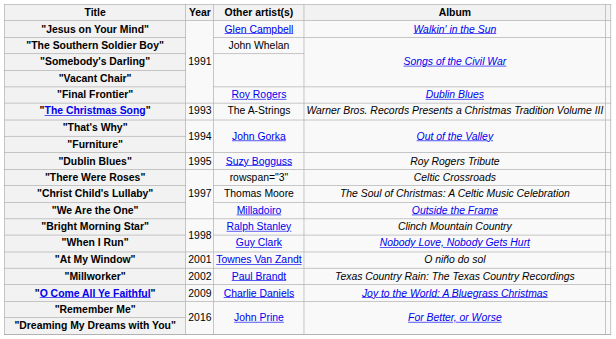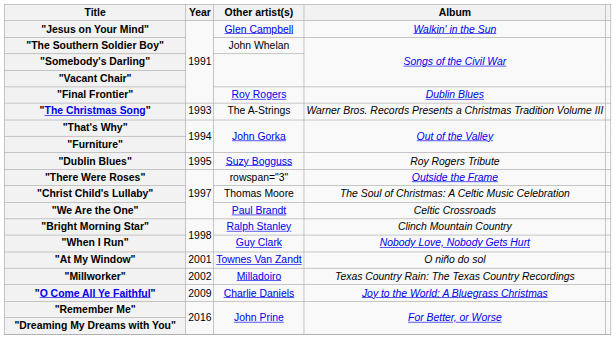(455, 177) Celtic Crossroads -> (455, 177) Outside the Frame
(259, 210) Milladoiro -> (259, 210) Paul Brandt
(455, 210) Outside the Frame -> (455, 210) Celtic Crossroads
(259, 276) Paul Brandt -> (259, 276) Milladoiro
